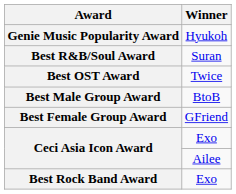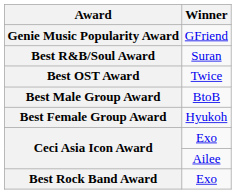(206, 35) Hyukoh -> (206, 35) GFriend
(206, 117) GFriend -> (206, 117) Hyukoh
